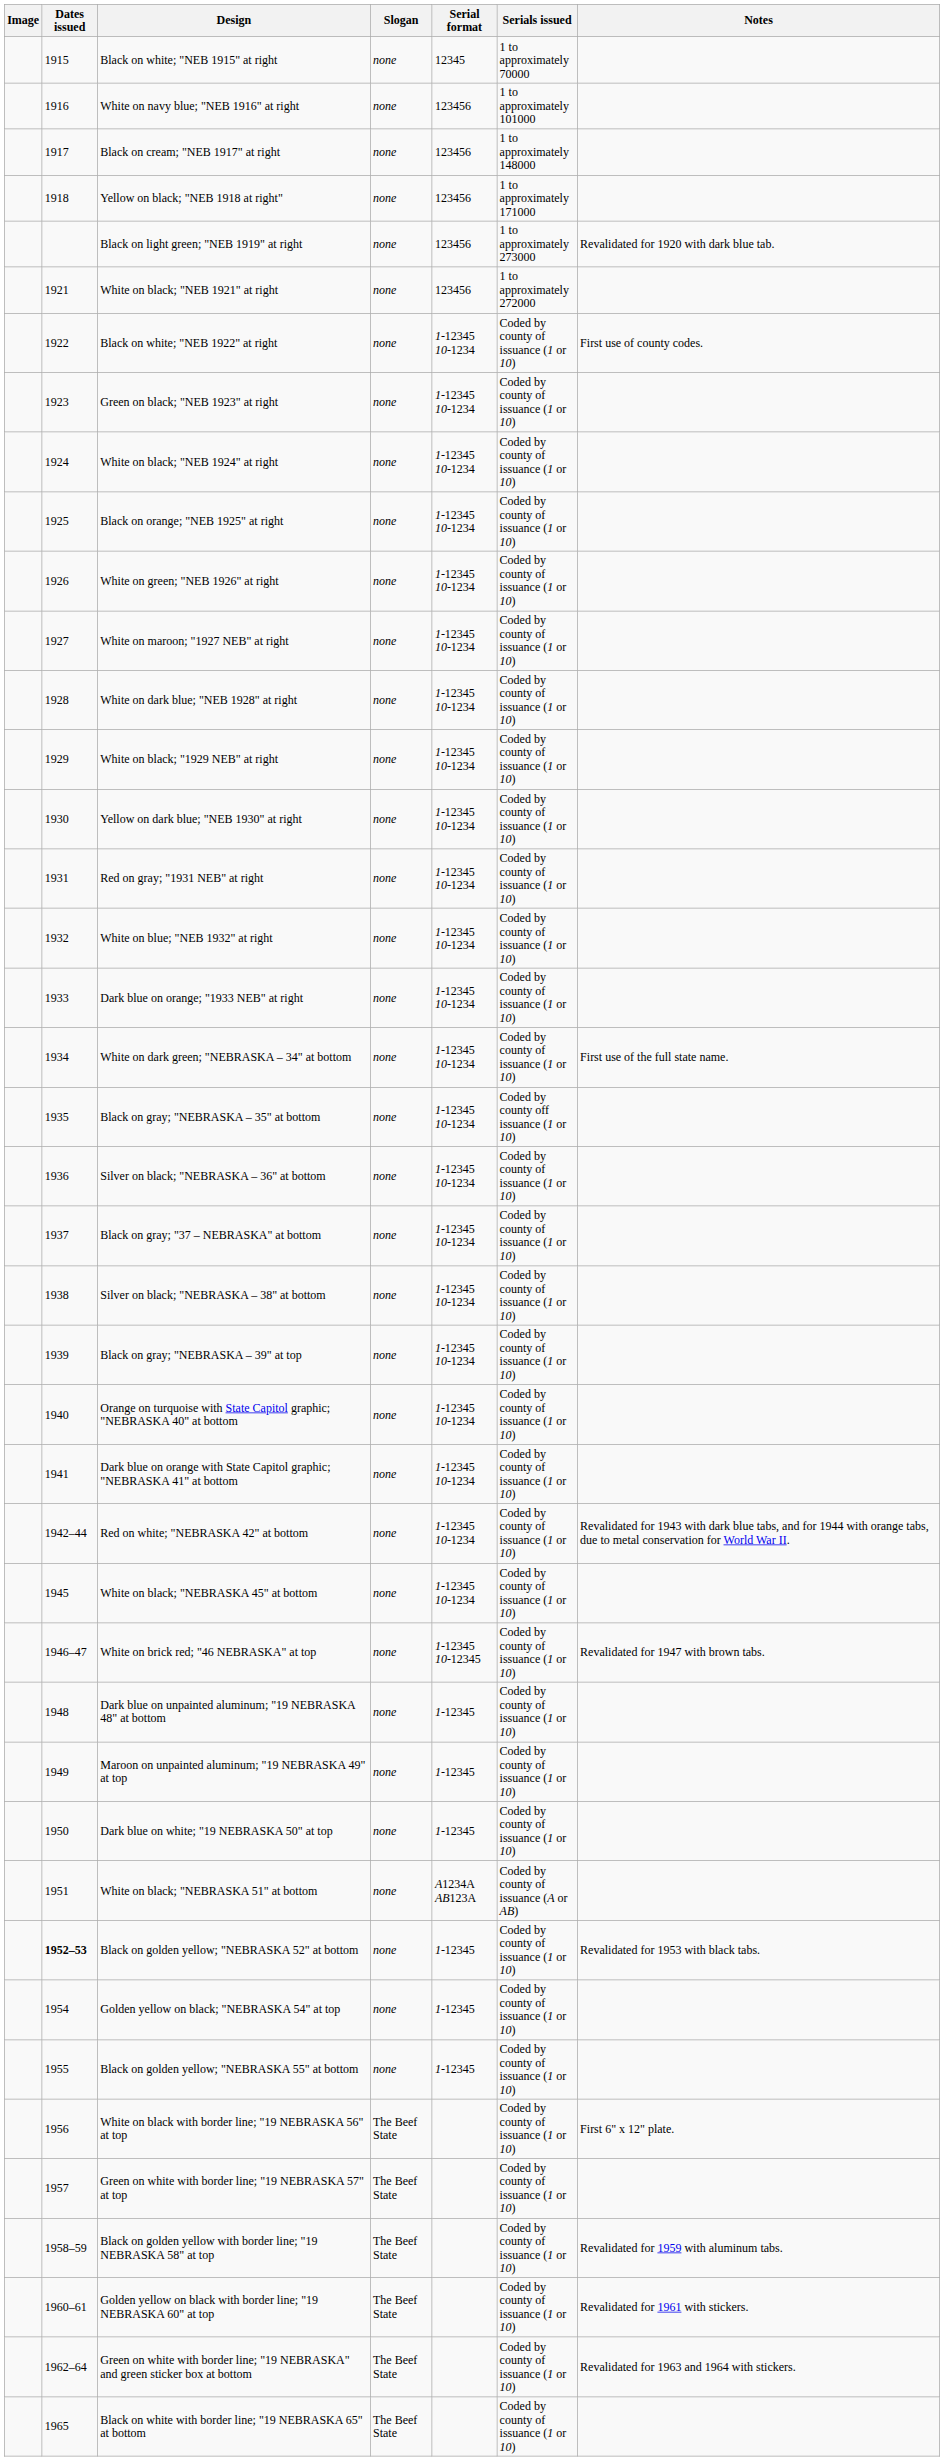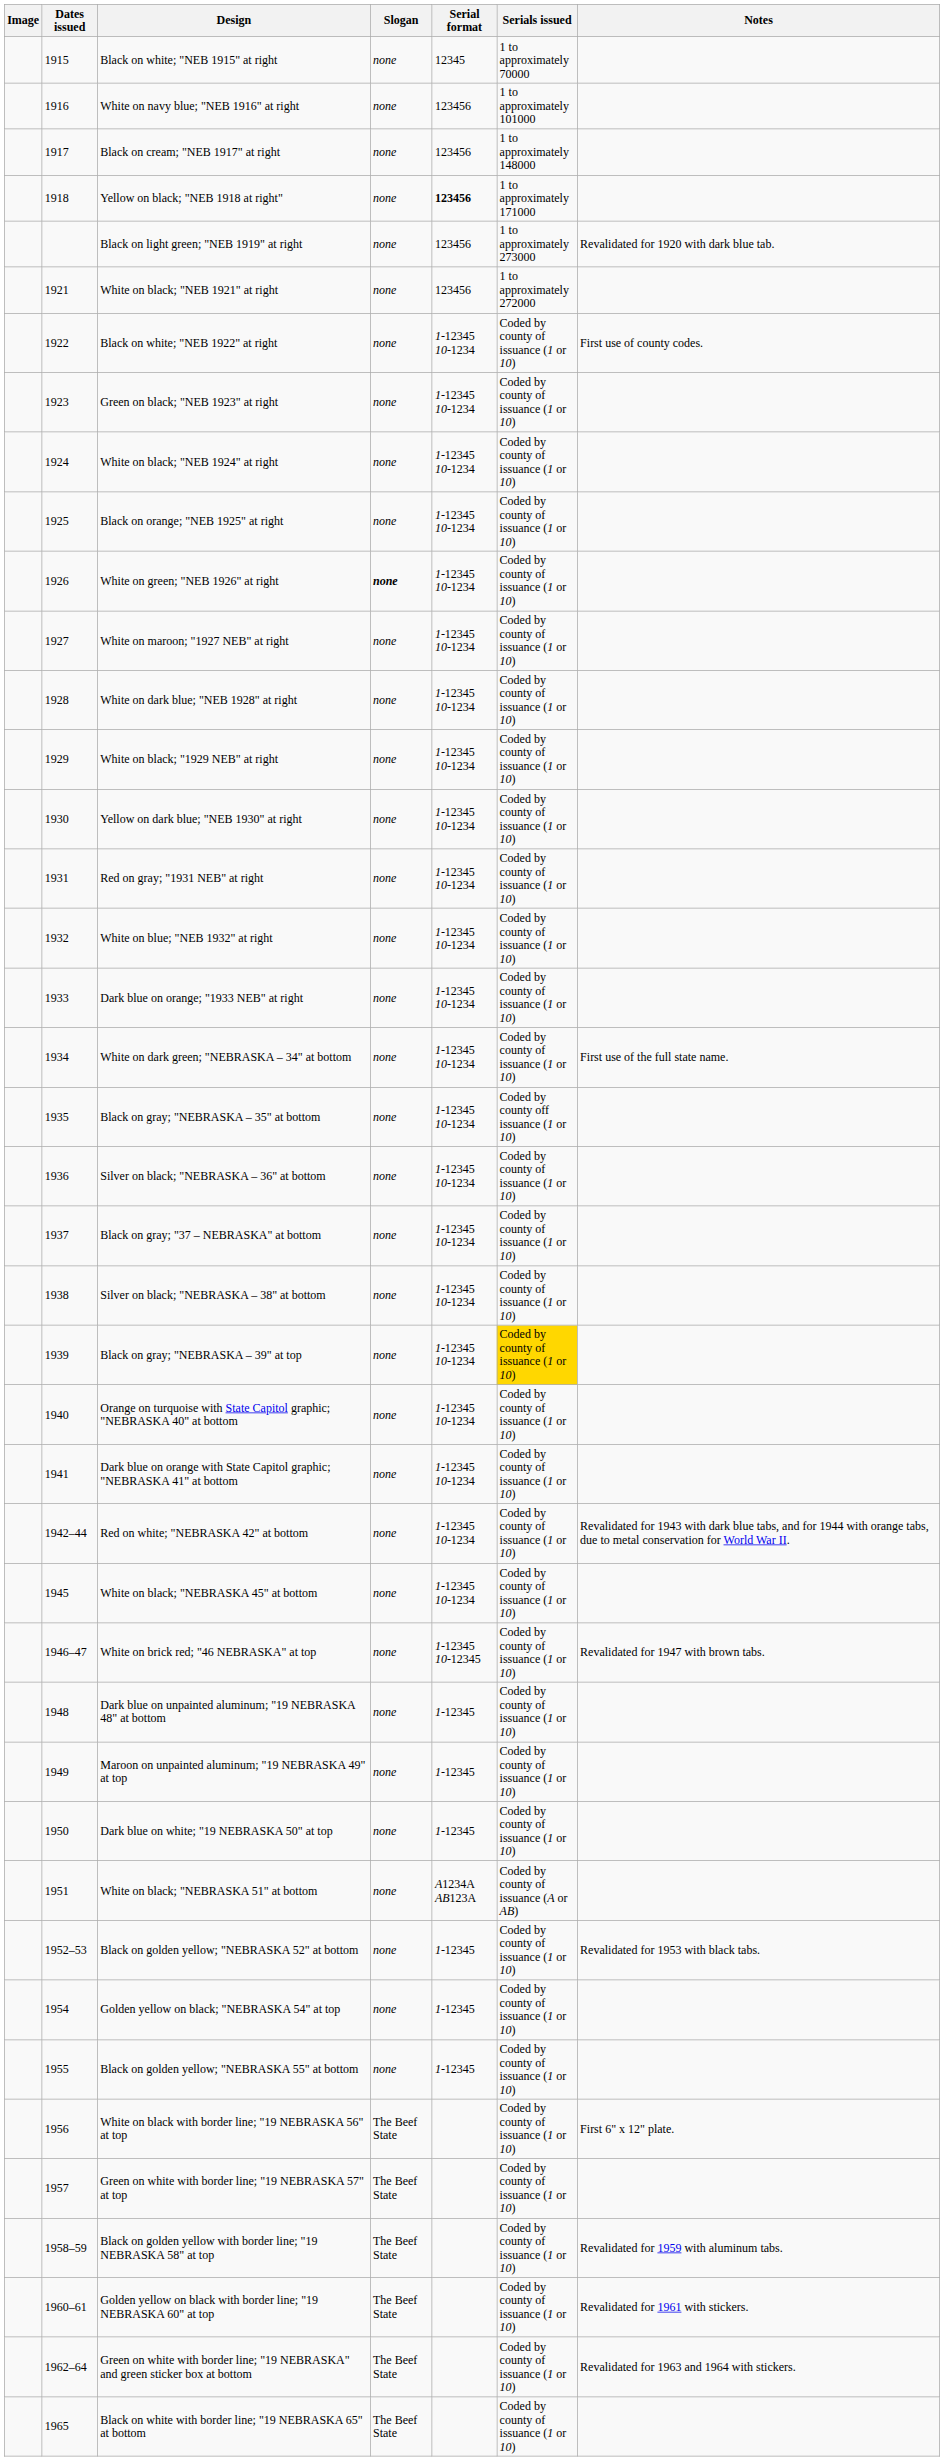(453, 198) normal -> (453, 198) bold
(385, 581) normal -> (385, 581) bold
(533, 1355) no background -> (533, 1355) gold background
(66, 1950) bold -> (66, 1950) normal
